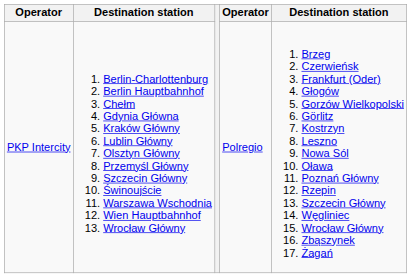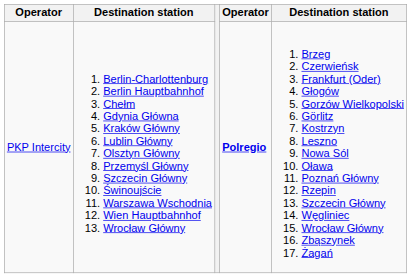(242, 147) normal -> (244, 147) bold
